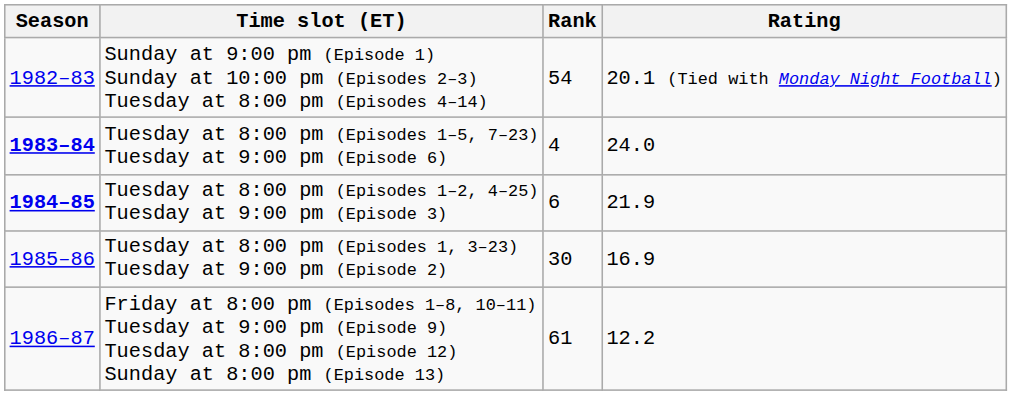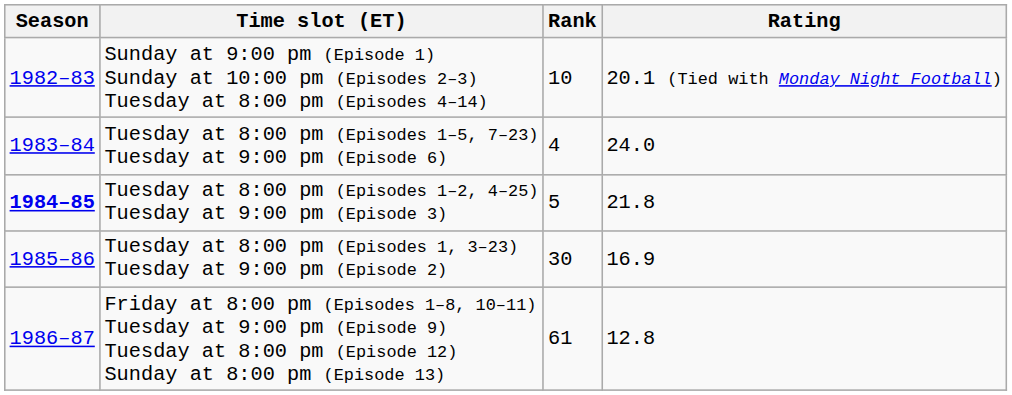(560, 78) 54 -> (560, 78) 10
(52, 146) bold -> (52, 146) normal
(554, 202) 6 -> (554, 202) 5
(631, 202) 21.9 -> (631, 202) 21.8
(631, 339) 12.2 -> (631, 339) 12.8
